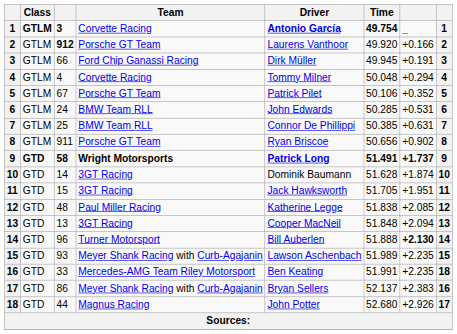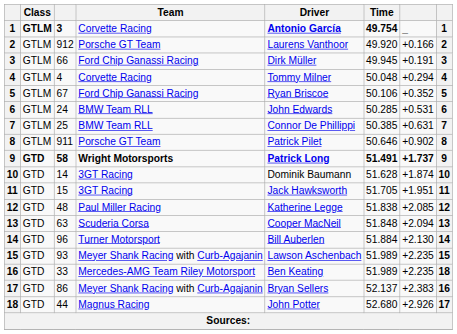(65, 45) bold -> (65, 45) normal
(119, 93) Porsche GT Team -> (138, 93) Ford Chip Ganassi Racing
(294, 93) Patrick Pilet -> (298, 93) Ryan Briscoe
(298, 142) Ryan Briscoe -> (294, 142) Patrick Pilet
(382, 142) 50.656 -> (382, 142) 50.646
(62, 223) 13 -> (62, 223) 63
(106, 223) 3GT Racing -> (114, 223) Scuderia Corsa
(382, 239) 51.888 -> (382, 239) 51.884
(418, 239) bold -> (418, 239) normal
(382, 272) 51.991 -> (382, 272) 51.989
